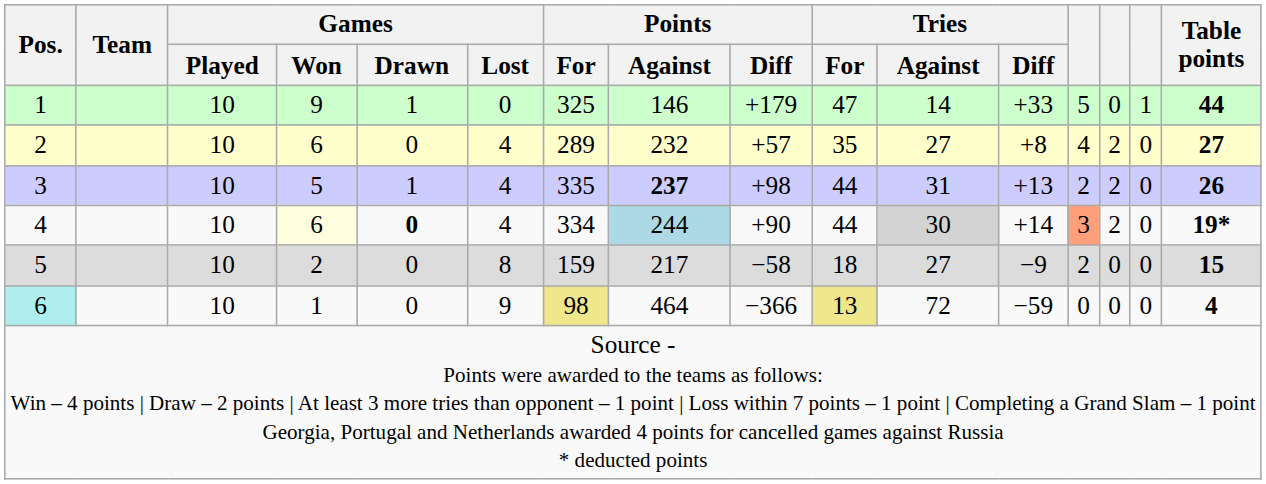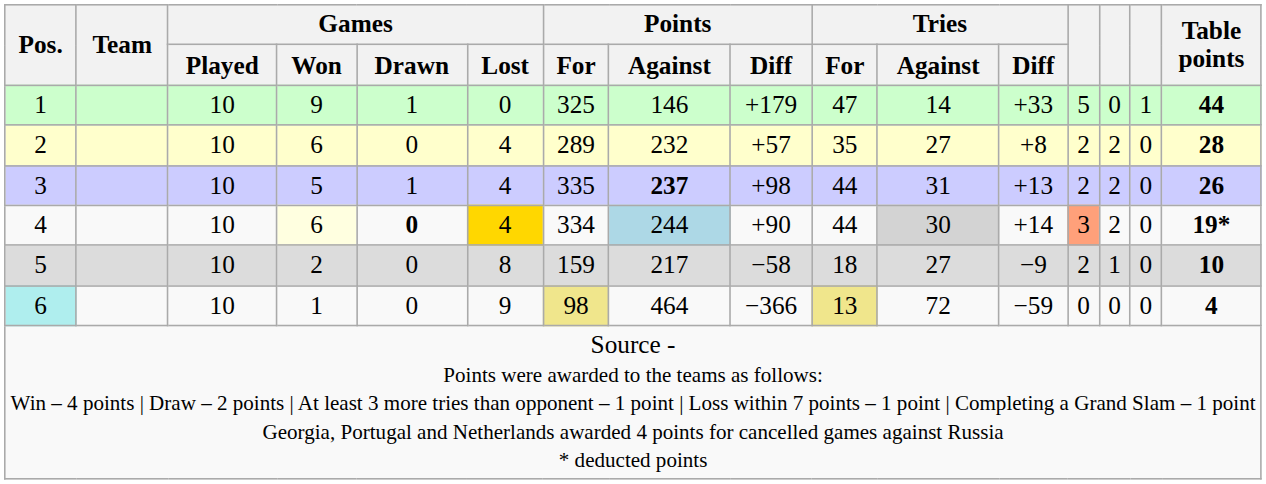(1083, 144) 4 -> (1083, 144) 2
(1211, 144) 27 -> (1211, 144) 28
(505, 225) no background -> (505, 225) gold background
(1115, 265) 0 -> (1115, 265) 1
(1211, 265) 15 -> (1211, 265) 10
